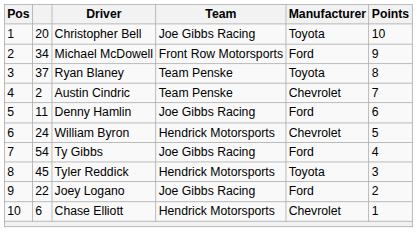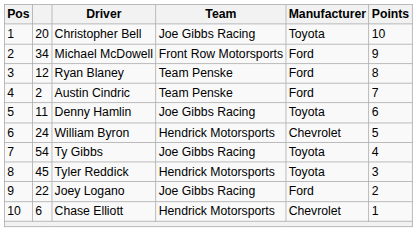(42, 73) 37 -> (42, 73) 12
(307, 73) Toyota -> (301, 73) Ford
(315, 92) Chevrolet -> (301, 92) Ford
(301, 112) Ford -> (307, 112) Toyota
(301, 151) Ford -> (307, 151) Toyota
